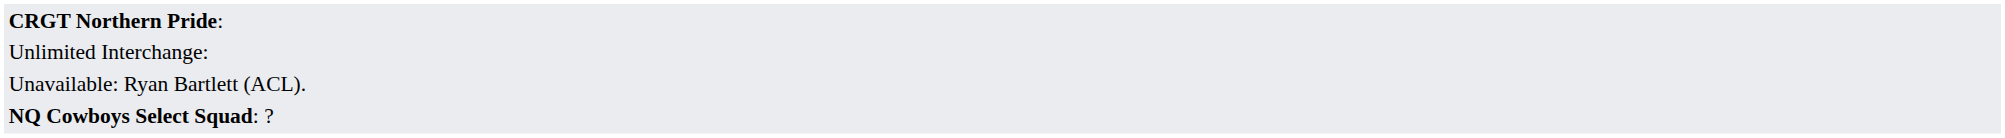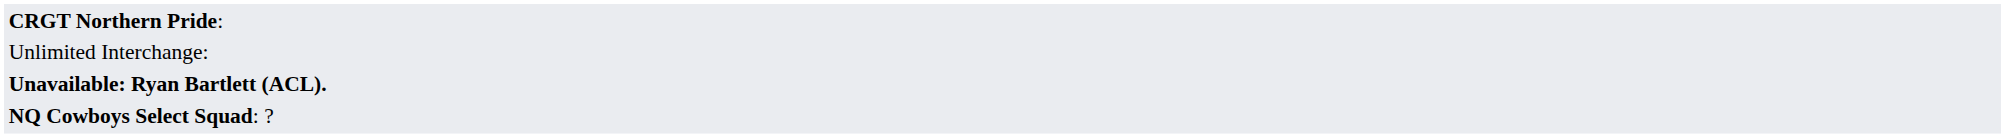(157, 84) normal -> (168, 84) bold
